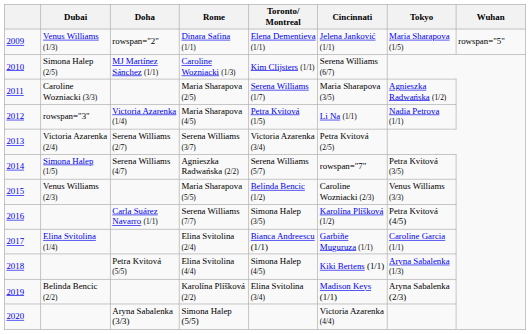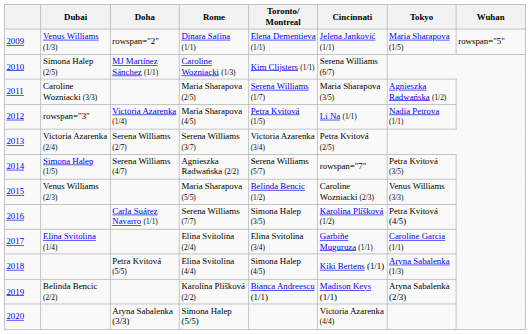(283, 241) Bianca Andreescu (1/1) -> (277, 241) Elina Svitolina (3/4)
(277, 291) Elina Svitolina (3/4) -> (283, 291) Bianca Andreescu (1/1)
